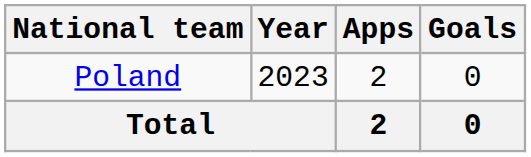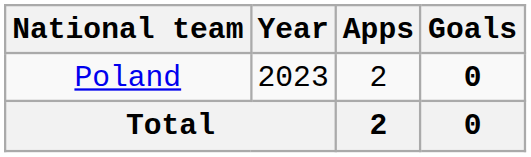(473, 78) normal -> (473, 78) bold
